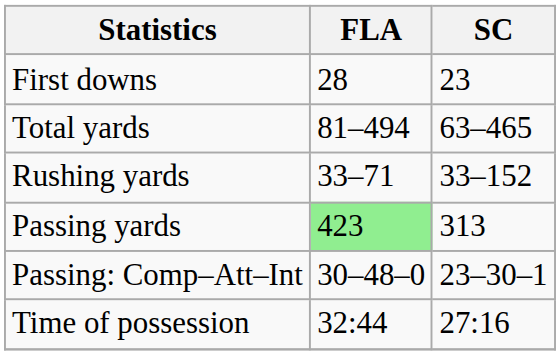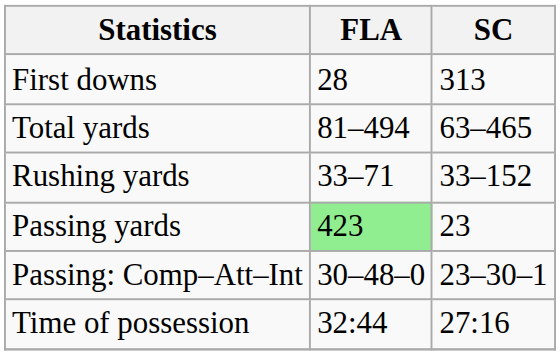(455, 78) 23 -> (463, 78) 313
(463, 225) 313 -> (455, 225) 23
